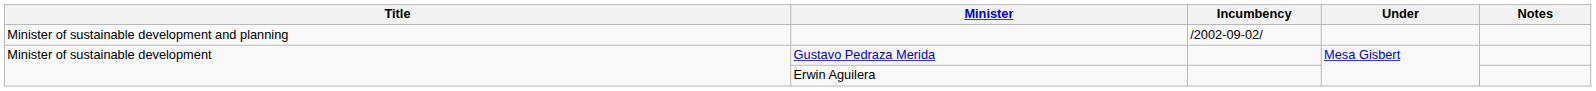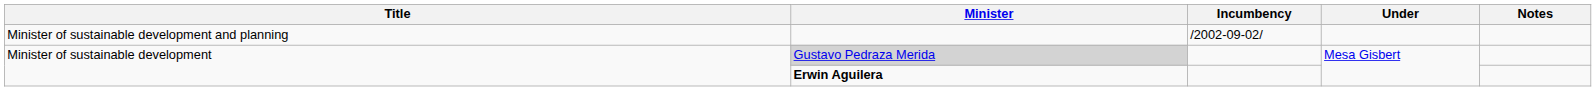(864, 55) no background -> (864, 55) lightgrey background
(834, 75) normal -> (838, 75) bold
